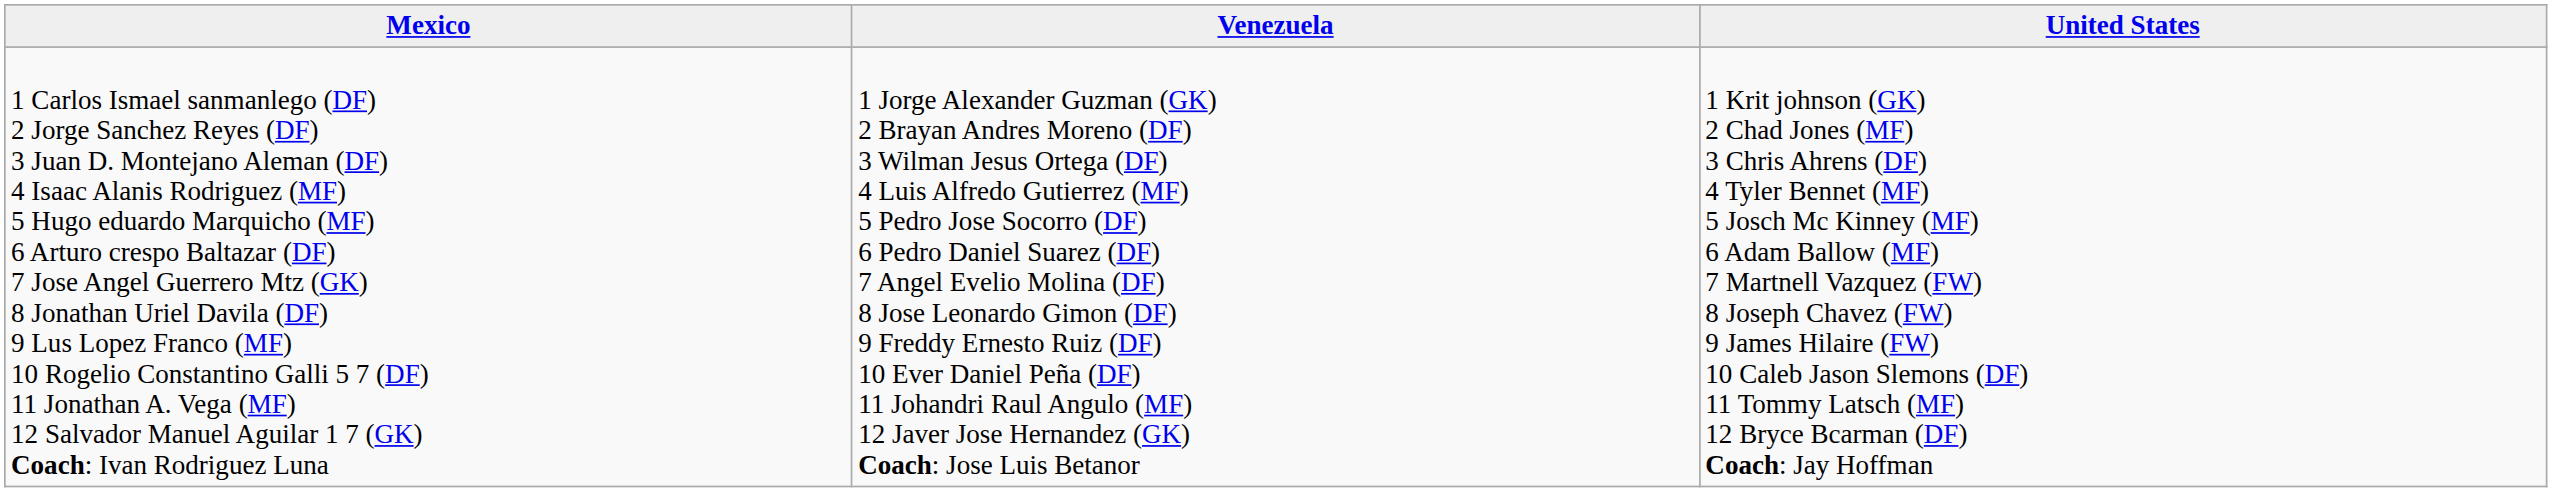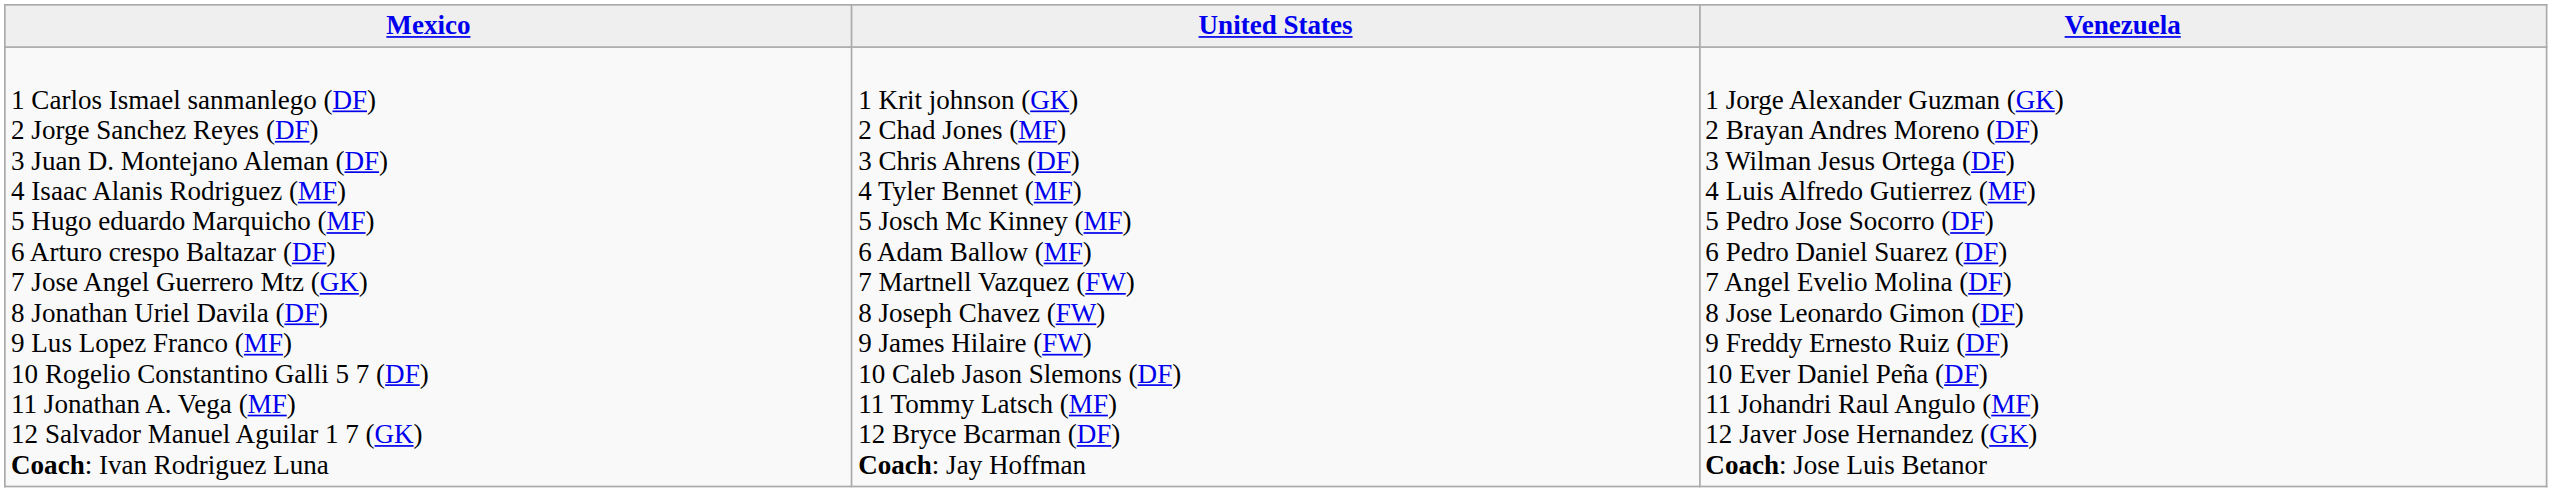columns swapped: (2123, 25) <-> (1276, 25)
